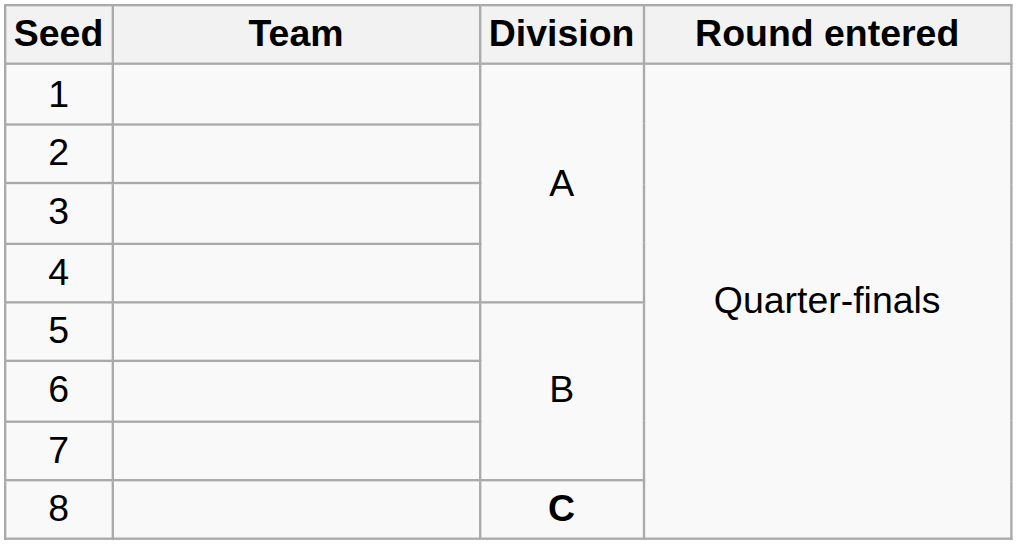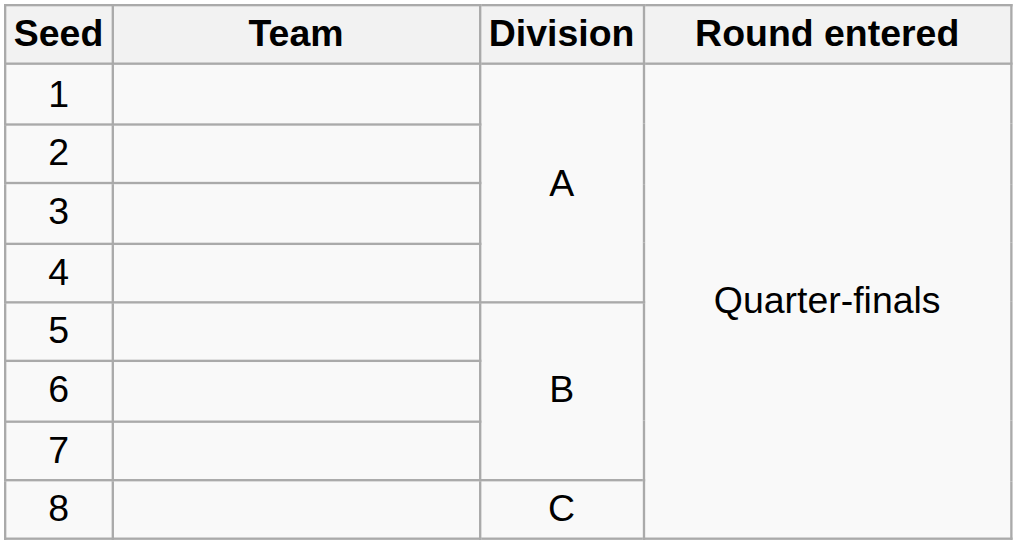(562, 509) bold -> (562, 509) normal
